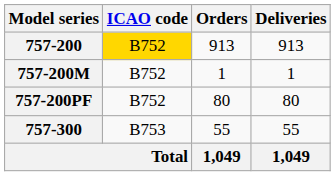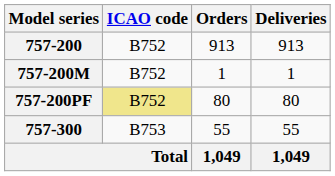(147, 46) gold background -> (147, 46) no background
(147, 101) no background -> (147, 101) khaki background
